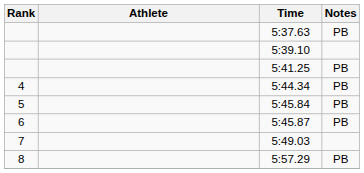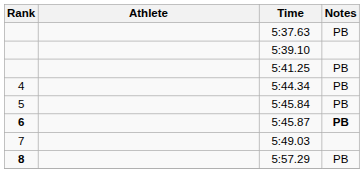(21, 123) normal -> (21, 123) bold
(341, 123) normal -> (341, 123) bold
(21, 159) normal -> (21, 159) bold
